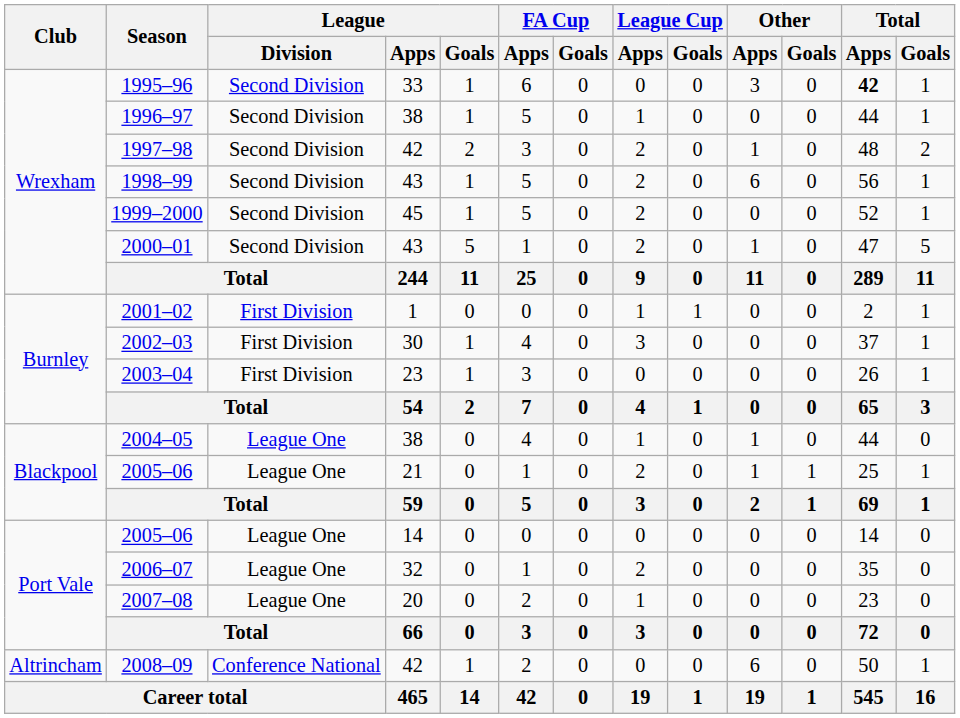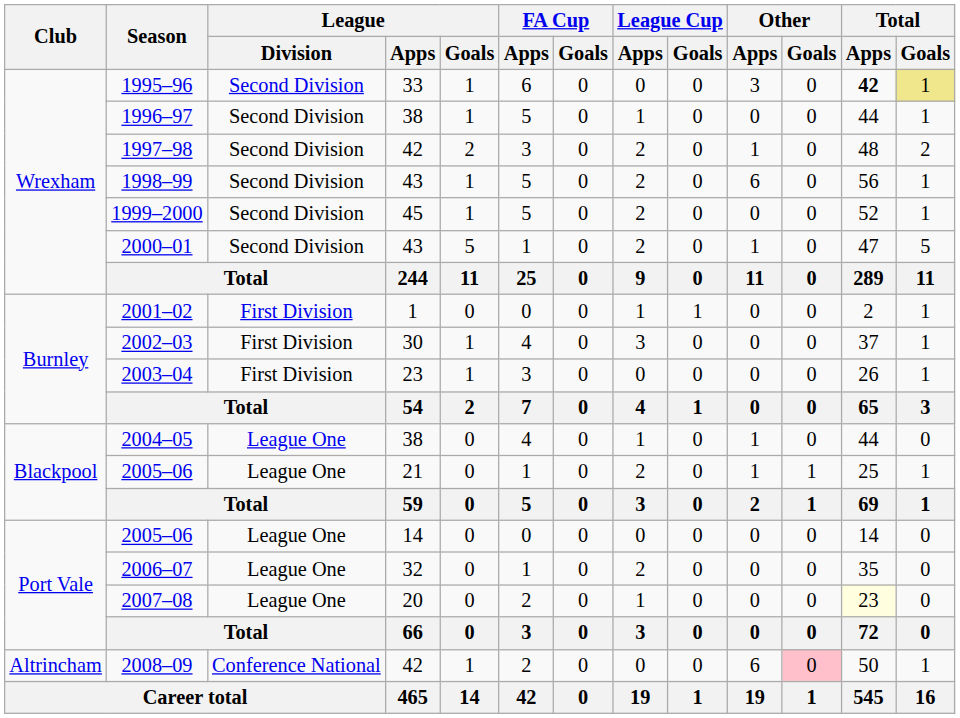(925, 85) no background -> (925, 85) khaki background
(868, 600) no background -> (868, 600) lightyellow background
(812, 665) no background -> (812, 665) pink background
